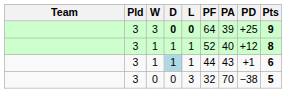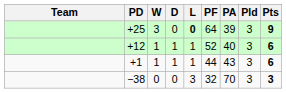columns swapped: (135, 12) <-> (249, 12)
(173, 29) bold -> (175, 29) normal
(271, 46) 8 -> (271, 46) 6
(173, 63) lightblue background -> (175, 63) no background
(271, 79) 5 -> (271, 79) 3
